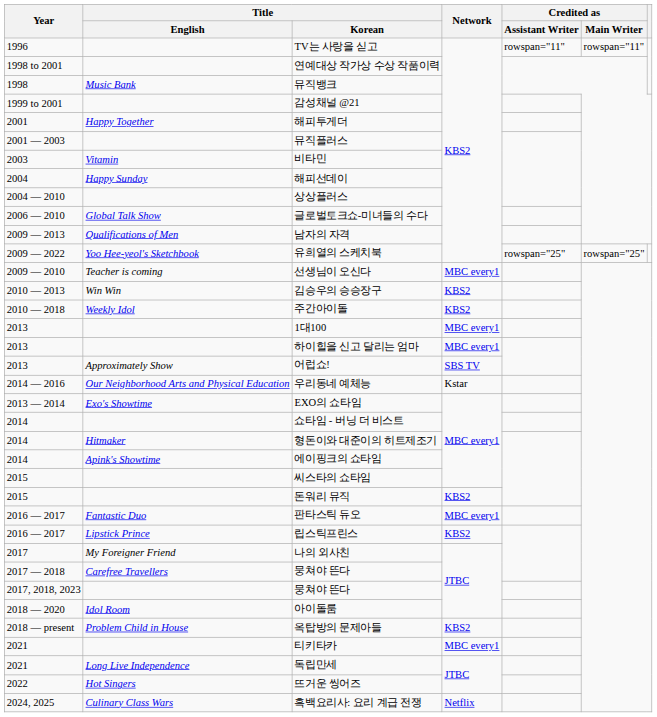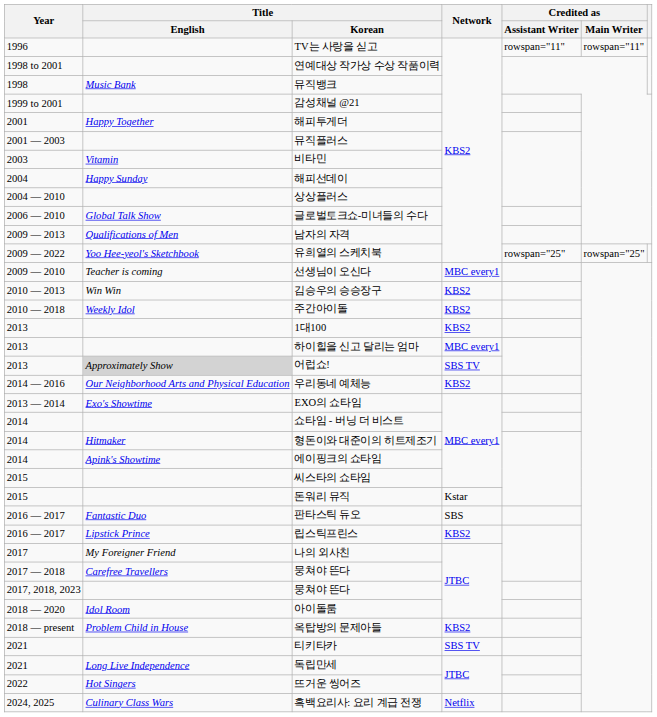(472, 328) MBC every1 -> (457, 328) KBS2
(129, 365) no background -> (129, 365) lightgrey background
(456, 384) Kstar -> (457, 384) KBS2
(457, 496) KBS2 -> (456, 496) Kstar
(472, 515) MBC every1 -> (454, 515) SBS
(472, 646) MBC every1 -> (462, 646) SBS TV
